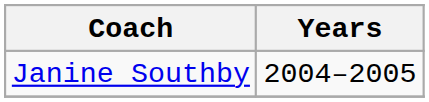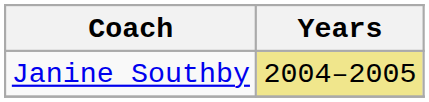(340, 74) no background -> (340, 74) khaki background
